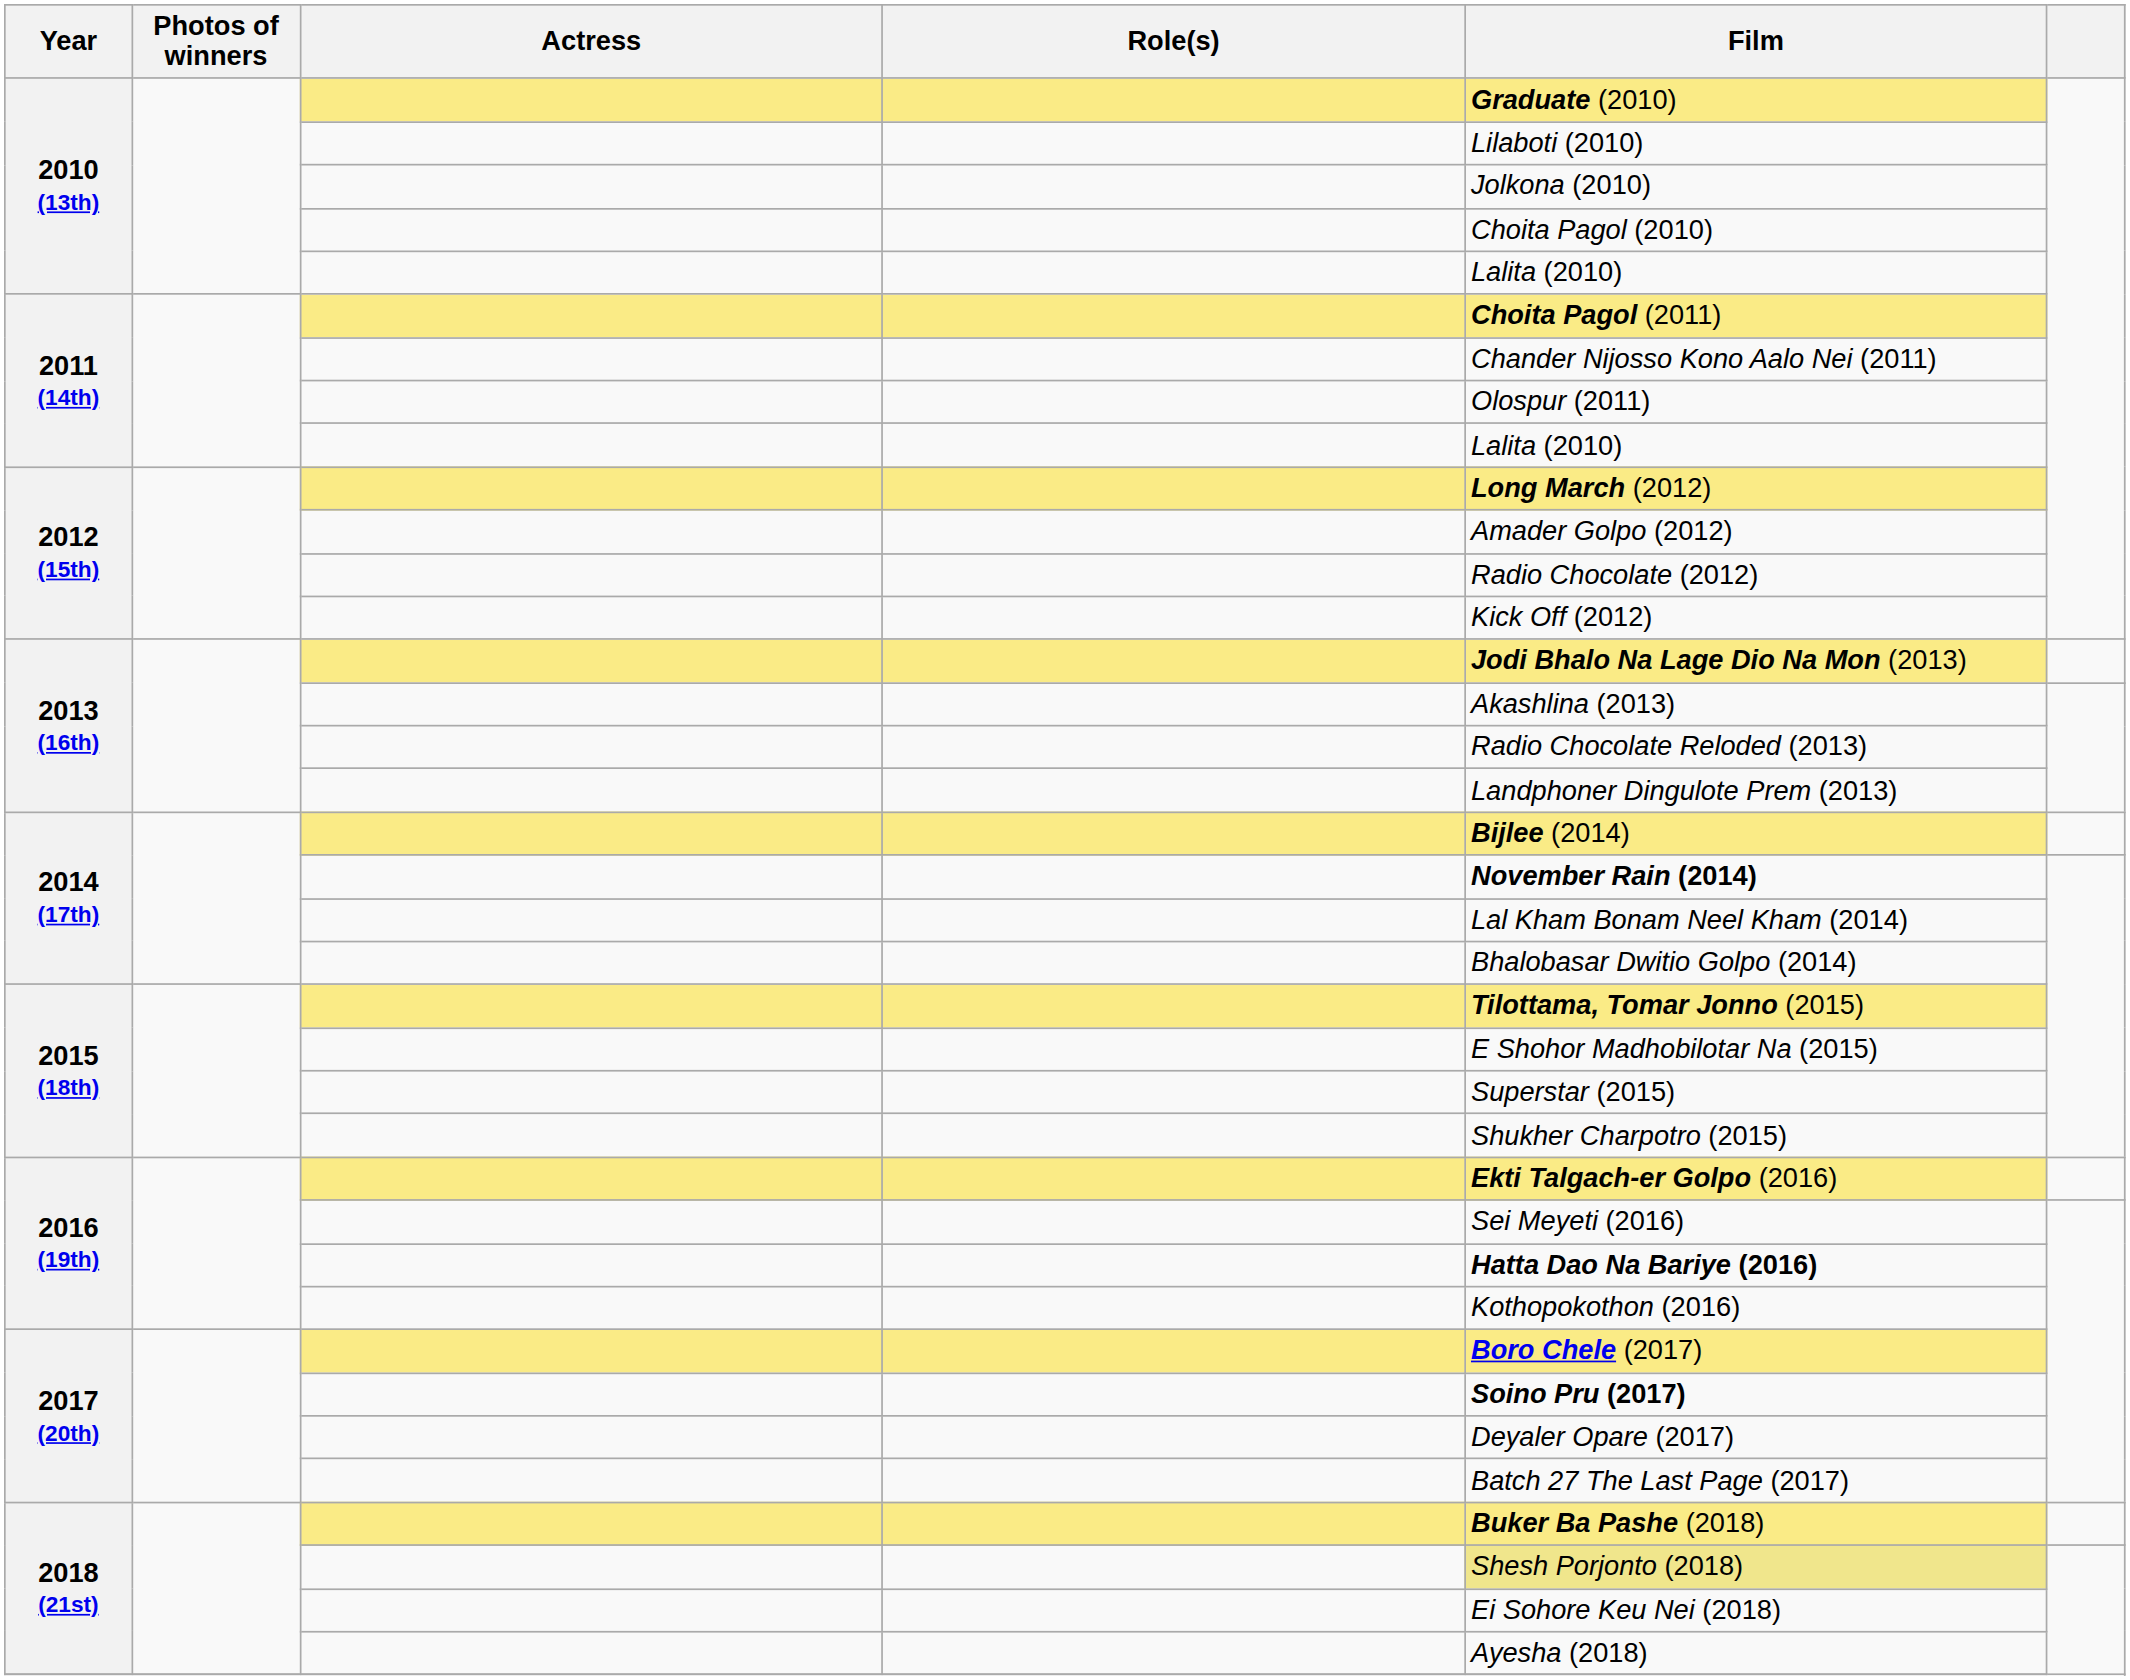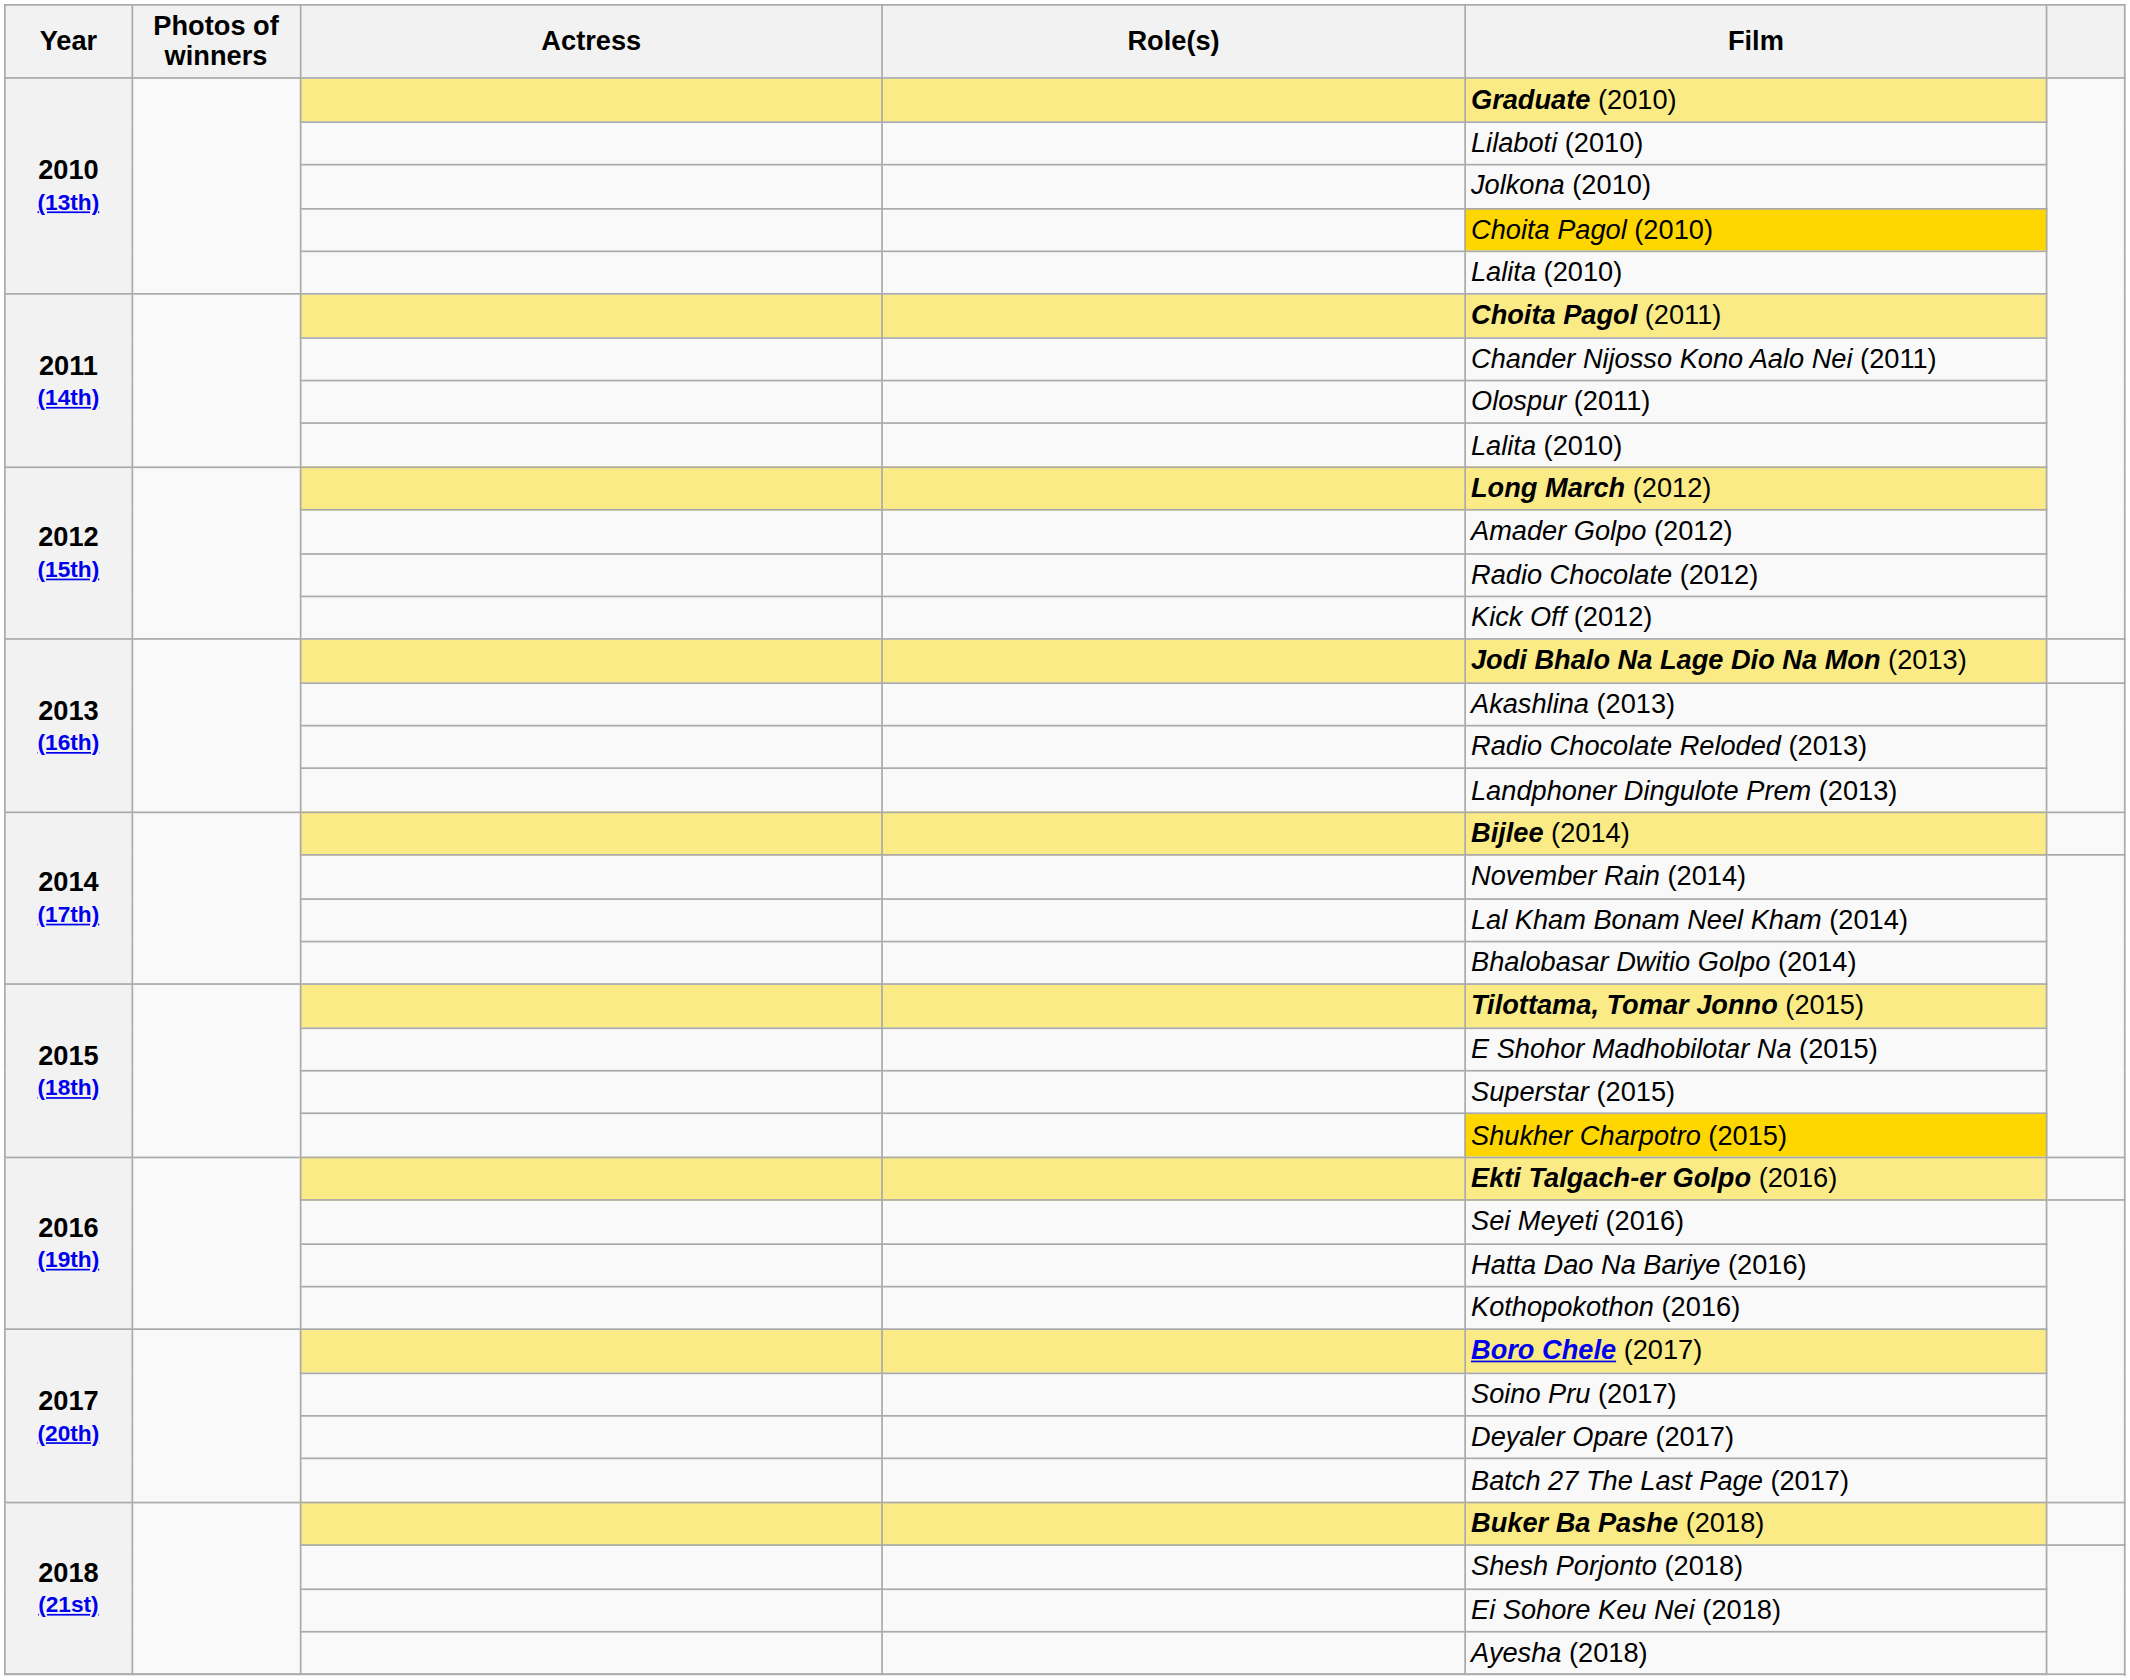(1592, 229) no background -> (1592, 229) gold background
(1614, 876) bold -> (1609, 876) normal
(1629, 1135) no background -> (1629, 1135) gold background
(1644, 1264) bold -> (1639, 1264) normal
(1578, 1393) bold -> (1574, 1393) normal
(1607, 1566) khaki background -> (1607, 1566) no background
